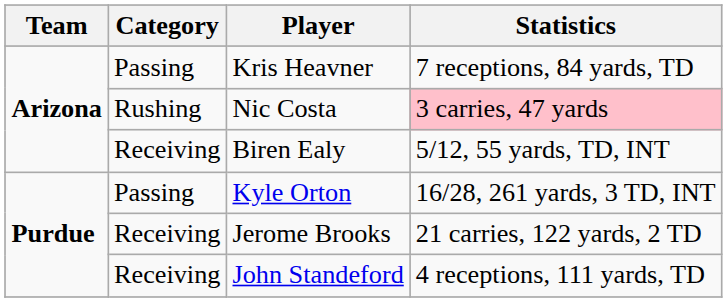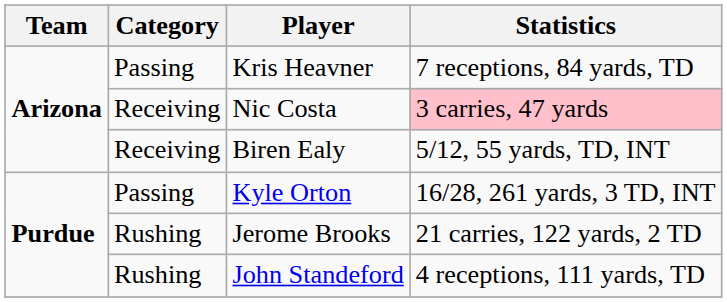(158, 108) Rushing -> (167, 108) Receiving
(167, 233) Receiving -> (158, 233) Rushing
(167, 275) Receiving -> (158, 275) Rushing
